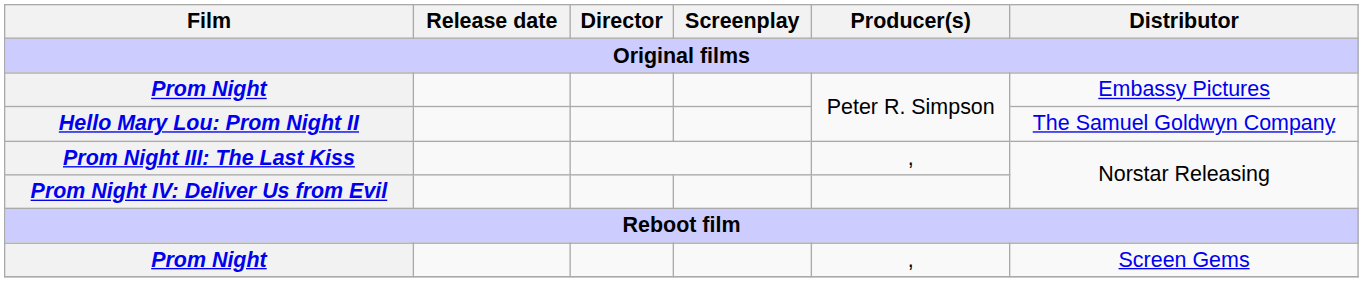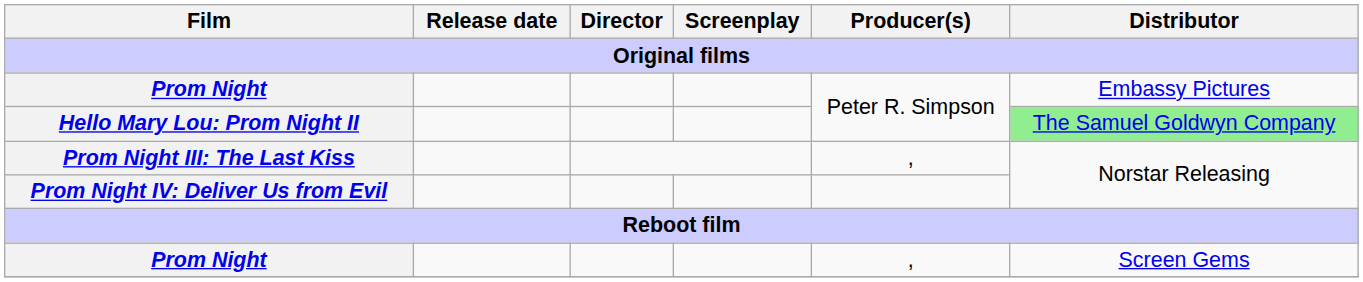(1184, 123) no background -> (1184, 123) lightgreen background
